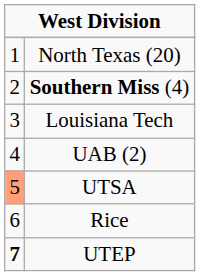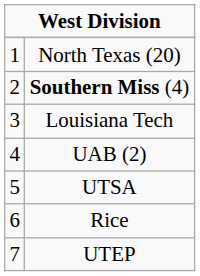(15, 187) lightsalmon background -> (15, 187) no background
(15, 253) bold -> (15, 253) normal
